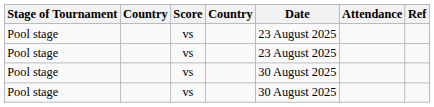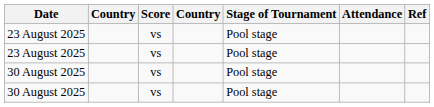columns swapped: (297, 14) <-> (62, 14)
